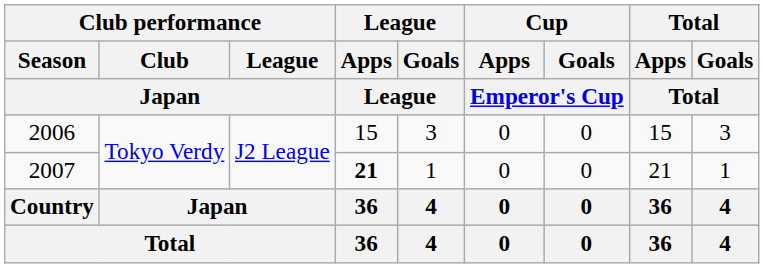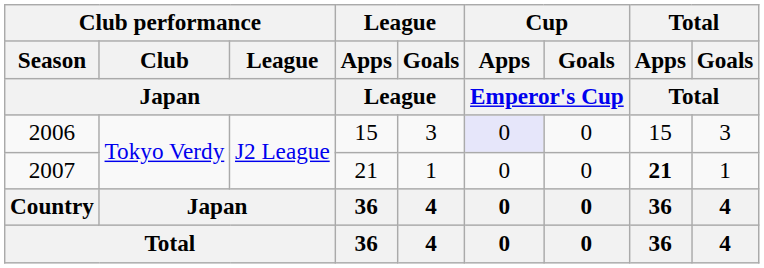(504, 133) no background -> (504, 133) lavender background
(366, 170) bold -> (366, 170) normal
(660, 170) normal -> (660, 170) bold
